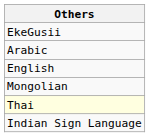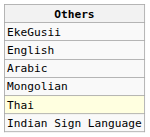(27, 50) Arabic -> (31, 50) English
(31, 68) English -> (27, 68) Arabic
